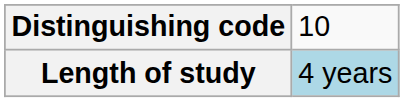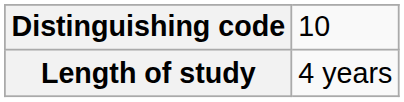(345, 72) lightblue background -> (345, 72) no background
